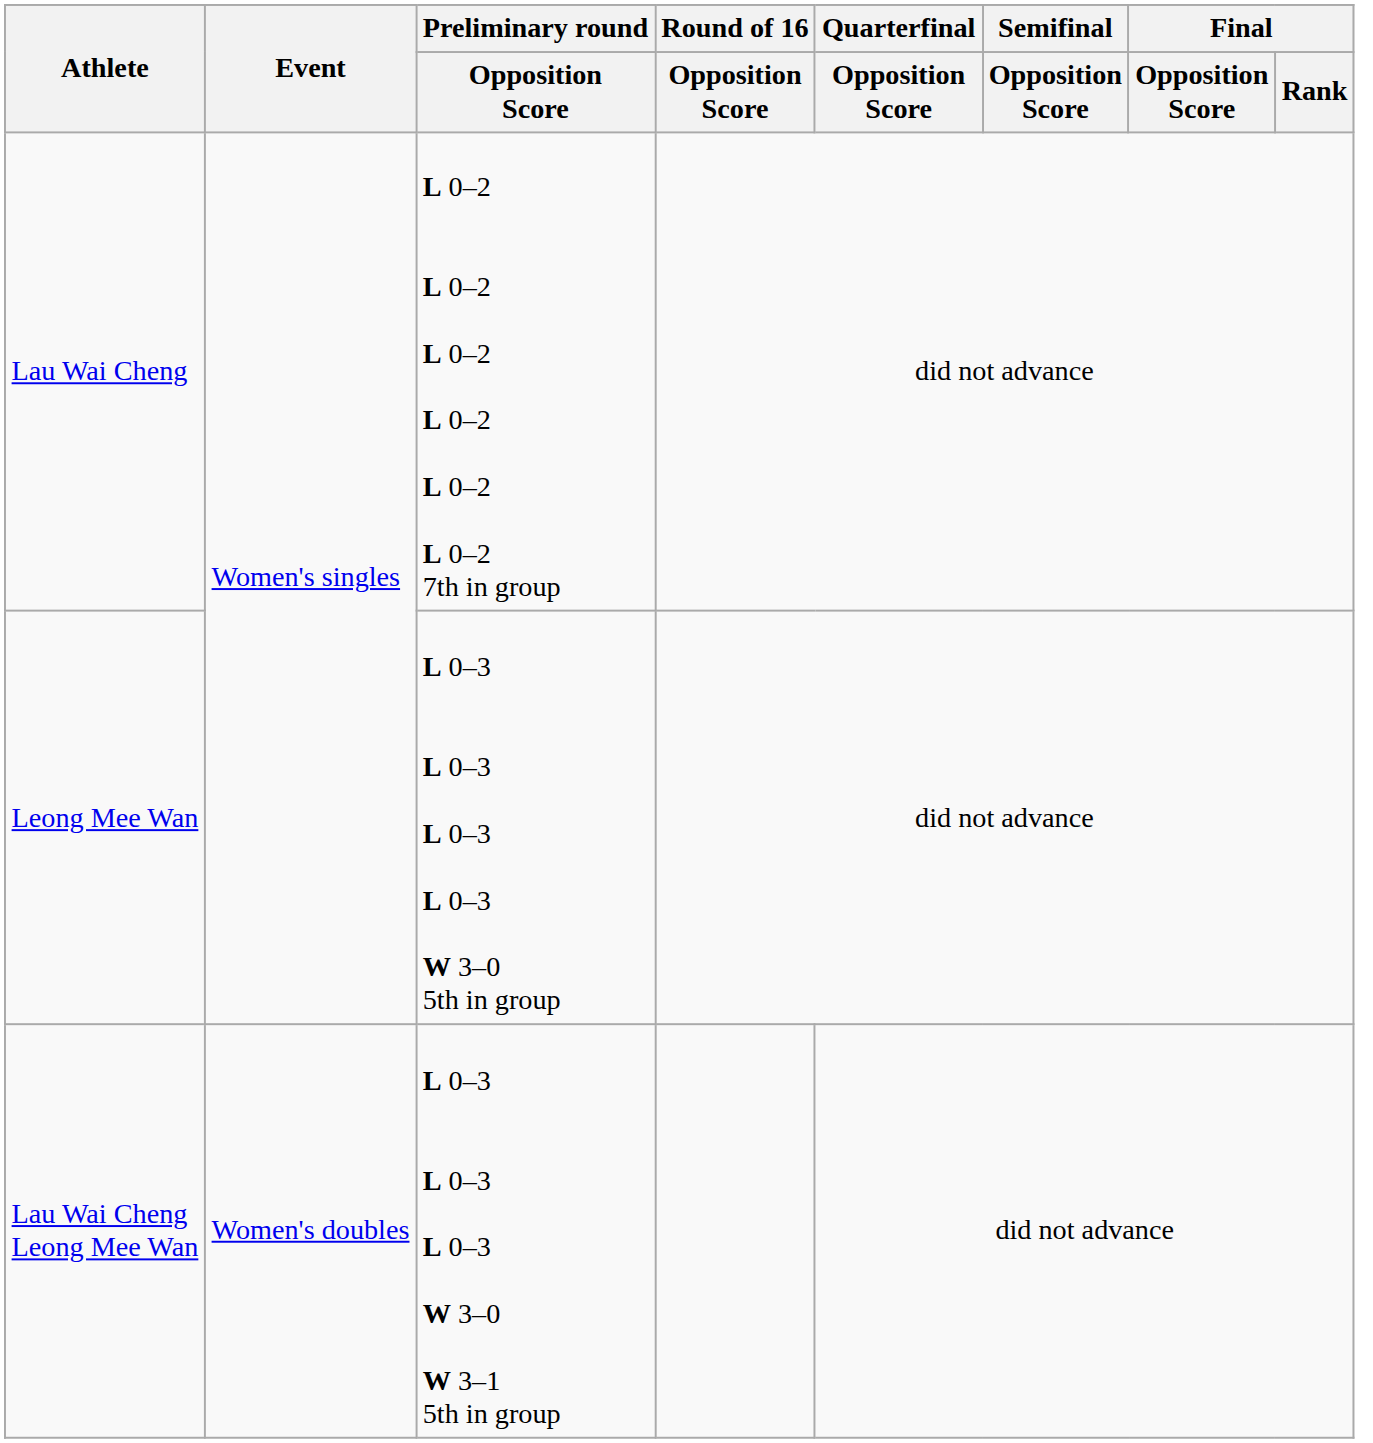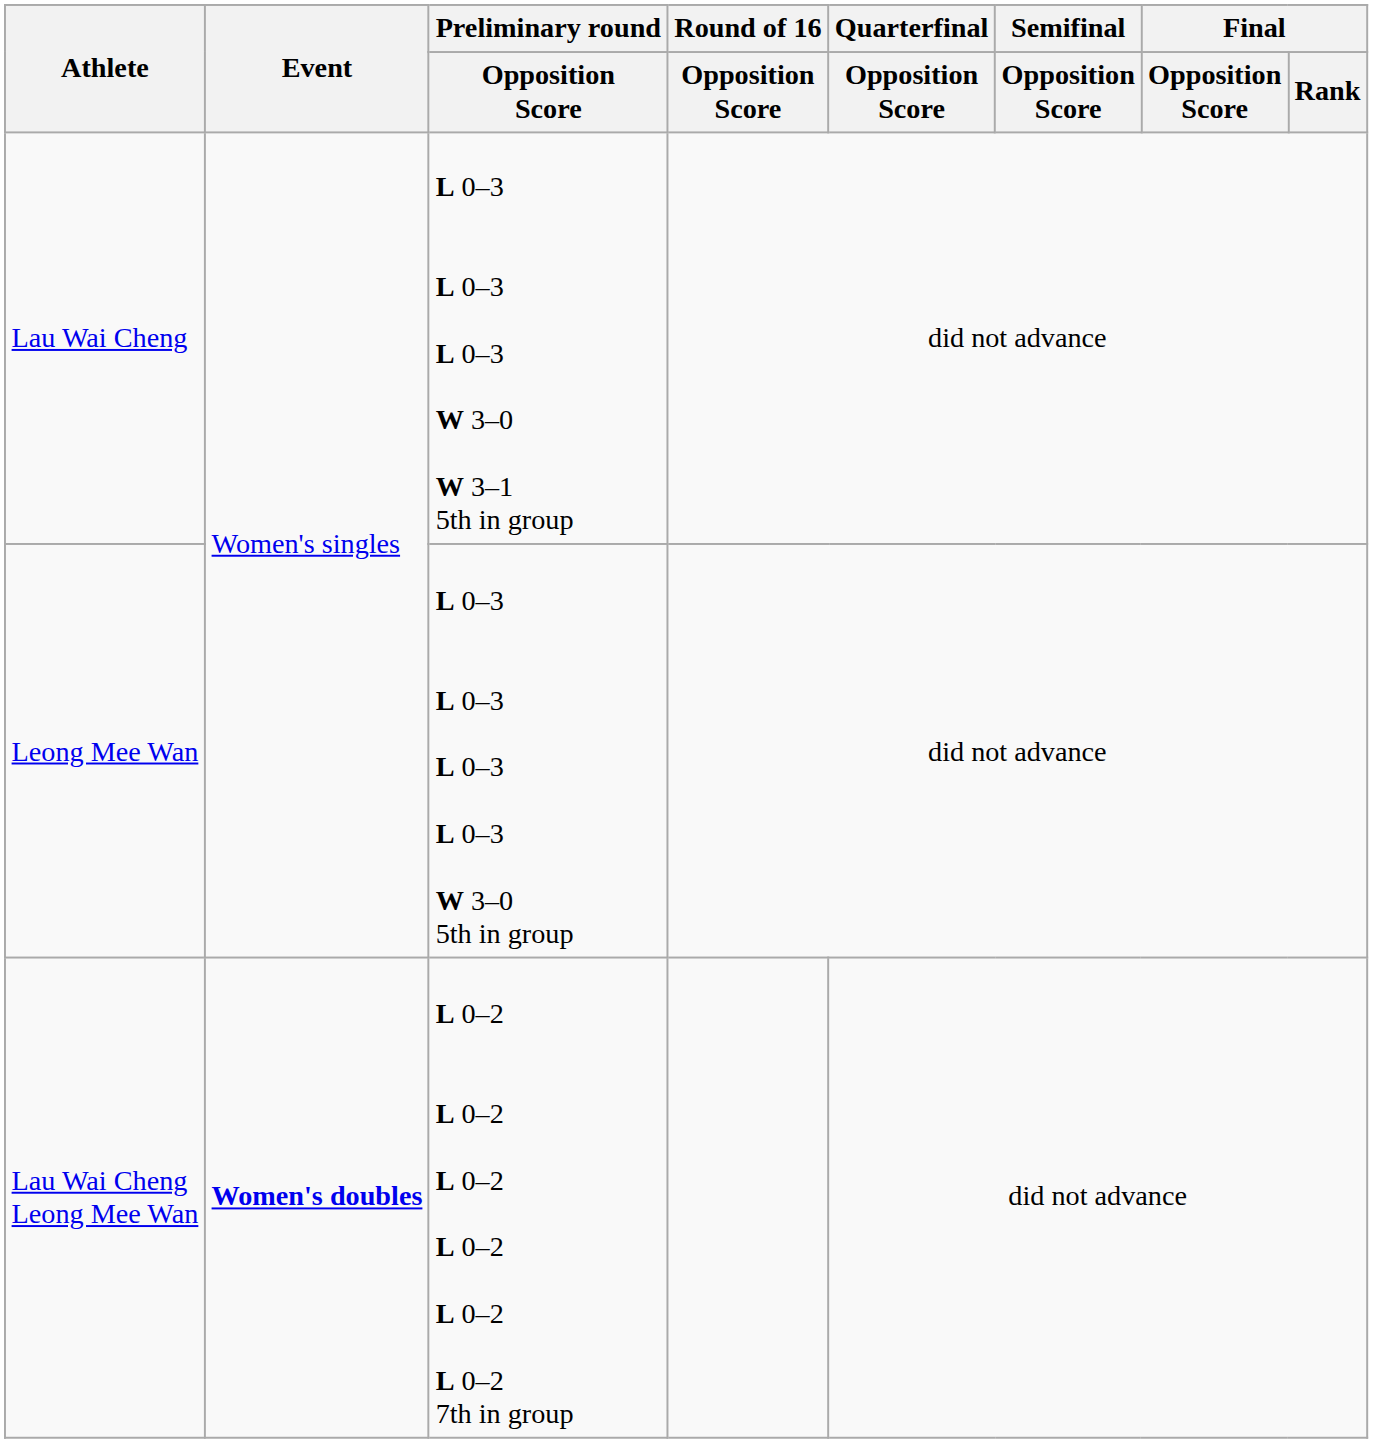(492, 387) L 0–2 L 0–2 L 0–2 L 0–2 L 0–2 L 0–2 7th in group -> (505, 354) L 0–3 L 0–3 L 0–3 W 3–0 W 3–1 5th in group
(311, 1230) normal -> (317, 1197) bold
(492, 1247) L 0–3 L 0–3 L 0–3 W 3–0 W 3–1 5th in group -> (505, 1213) L 0–2 L 0–2 L 0–2 L 0–2 L 0–2 L 0–2 7th in group
